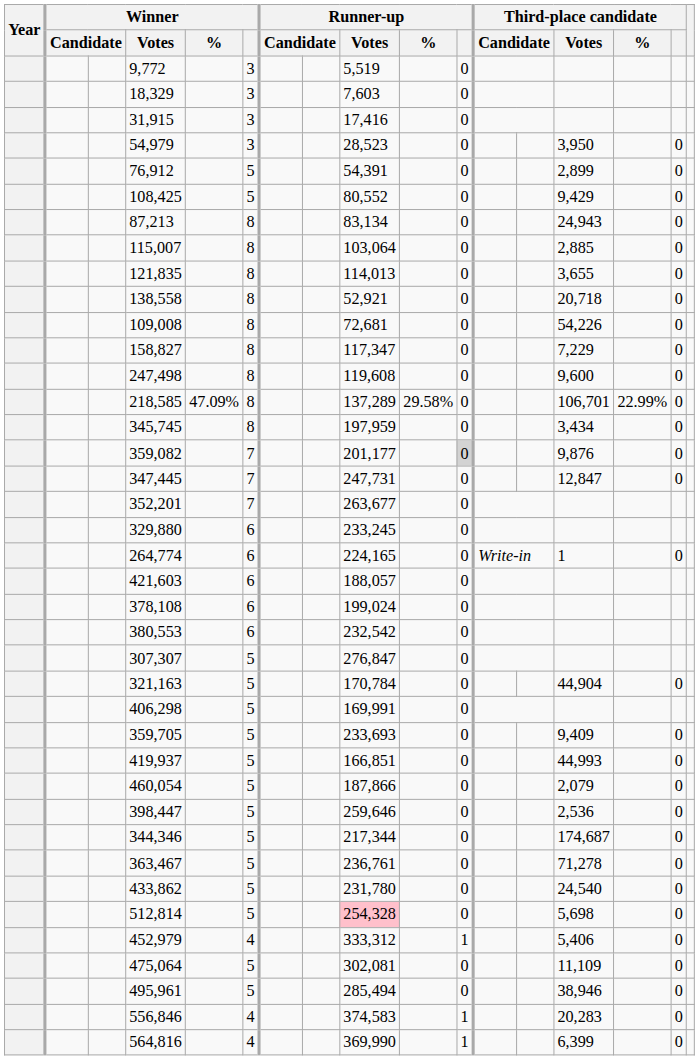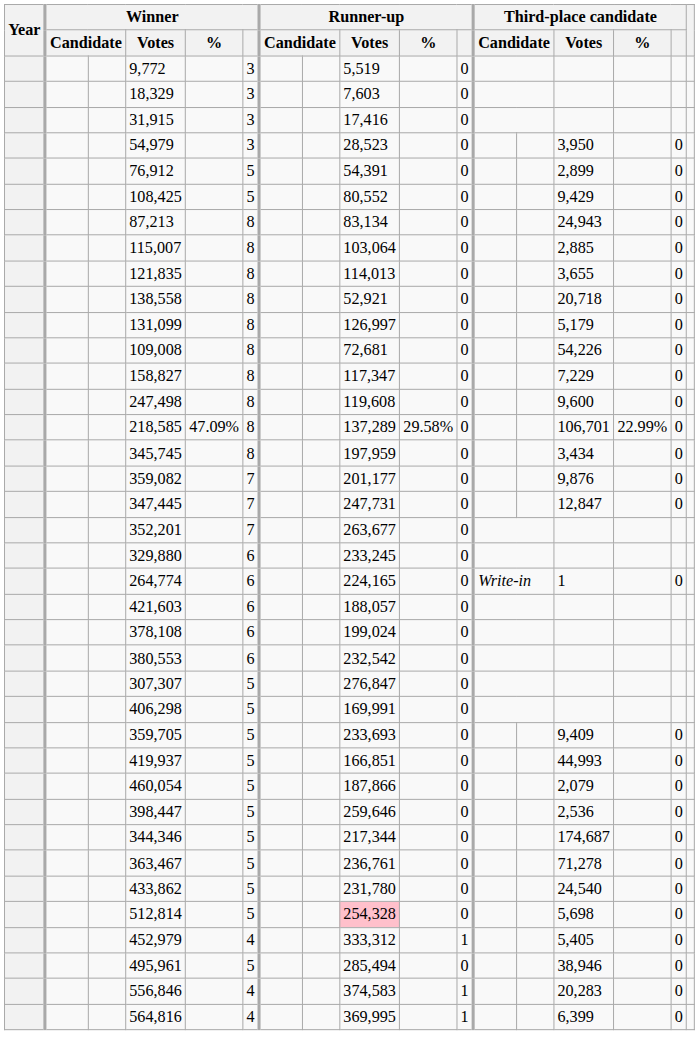+ row: (156, 324)
(465, 453) lightgrey background -> (465, 478) no background
- row: (156, 683)
(576, 939) 5,406 -> (576, 939) 5,405
- row: (156, 965)
(370, 1042) 369,990 -> (370, 1016) 369,995
